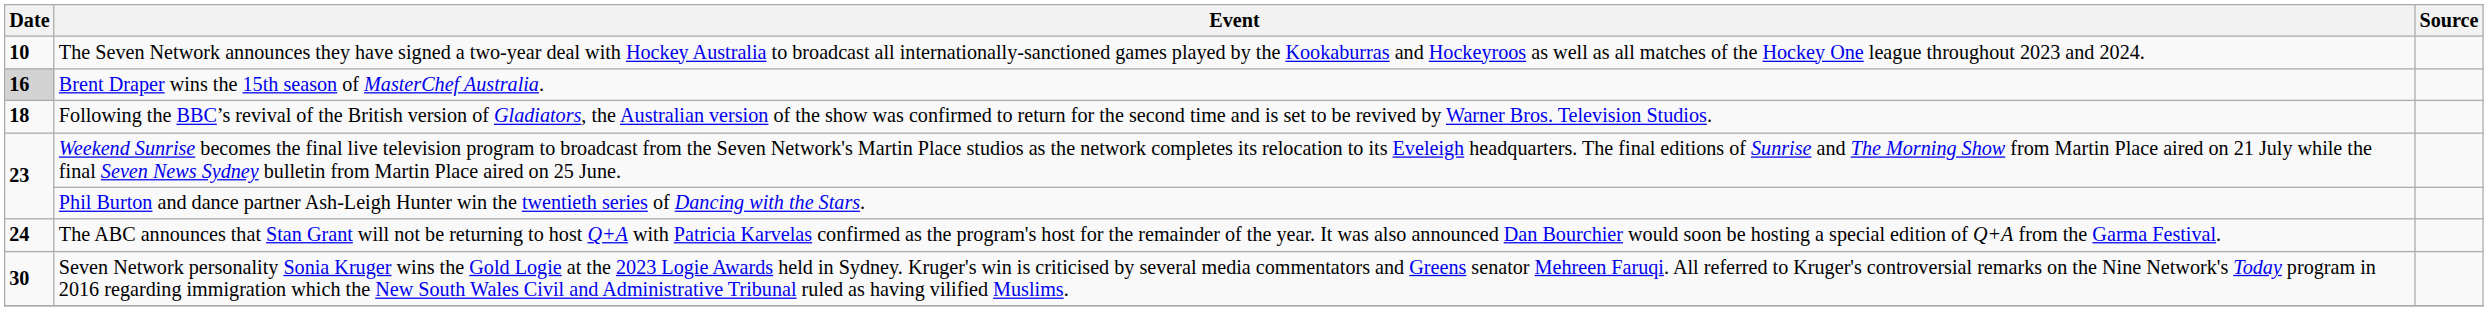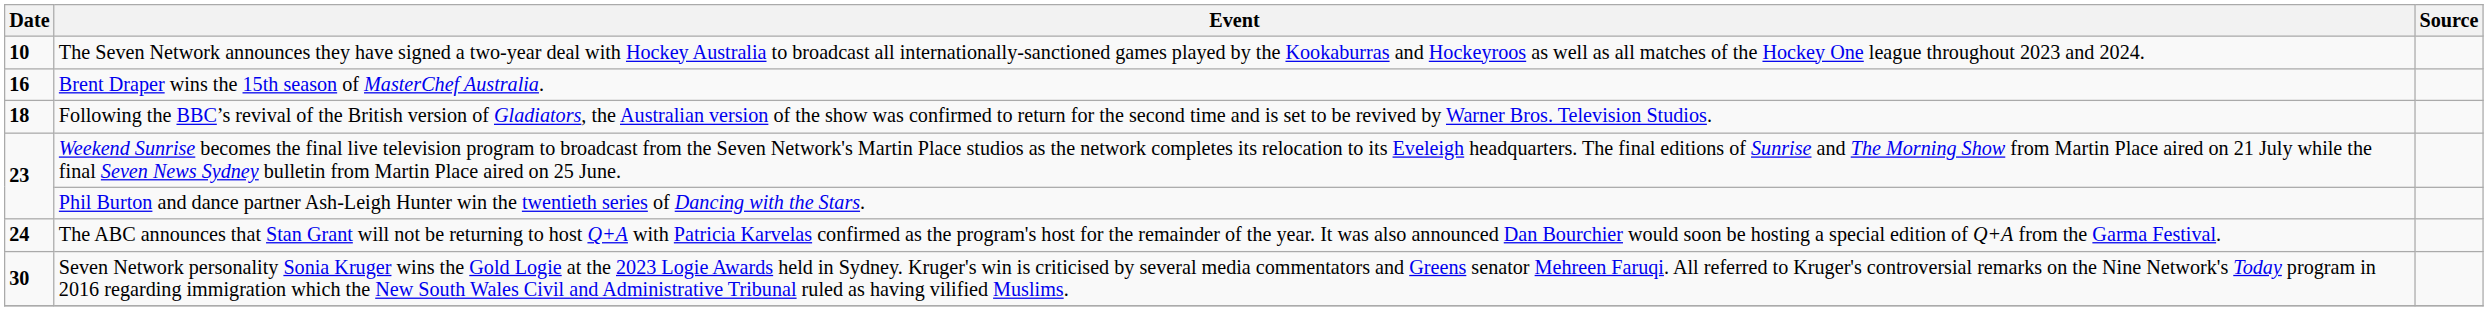(19, 84) lightgrey background -> (19, 84) no background
